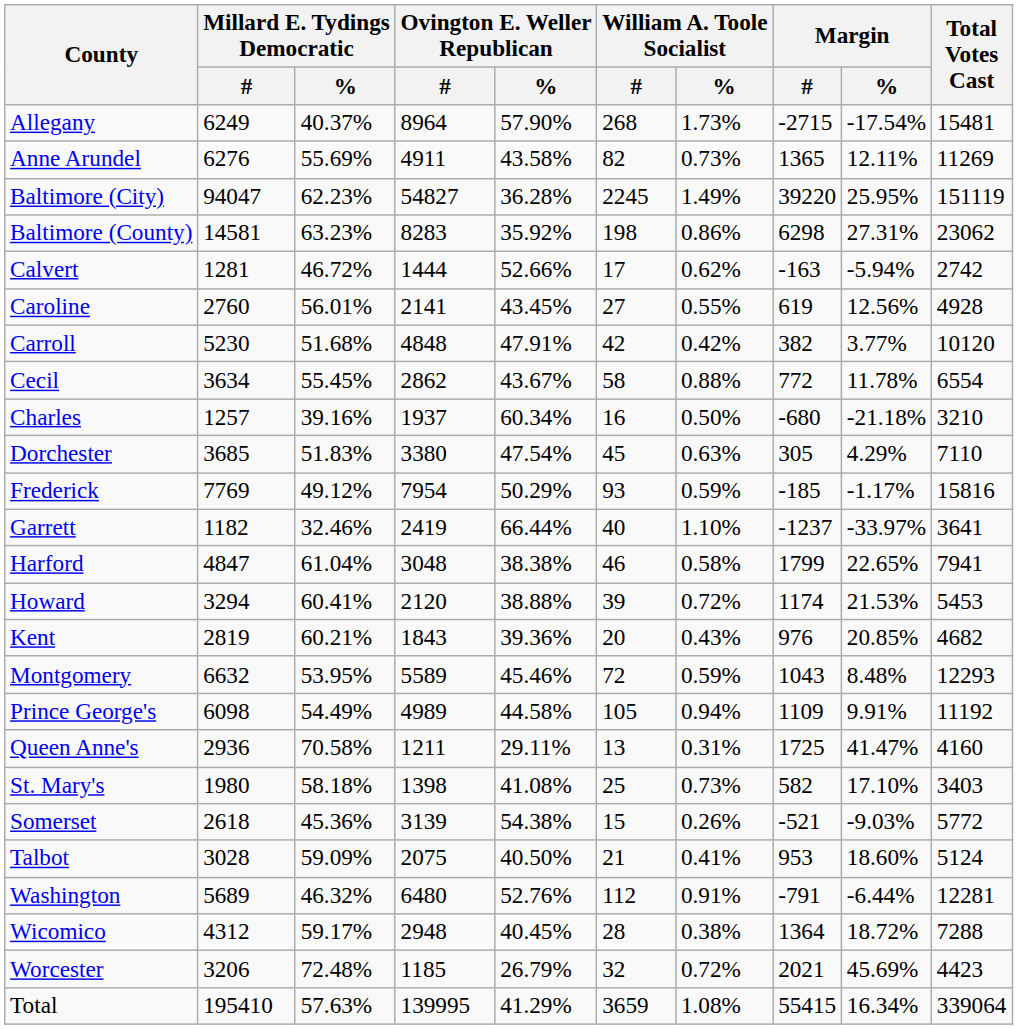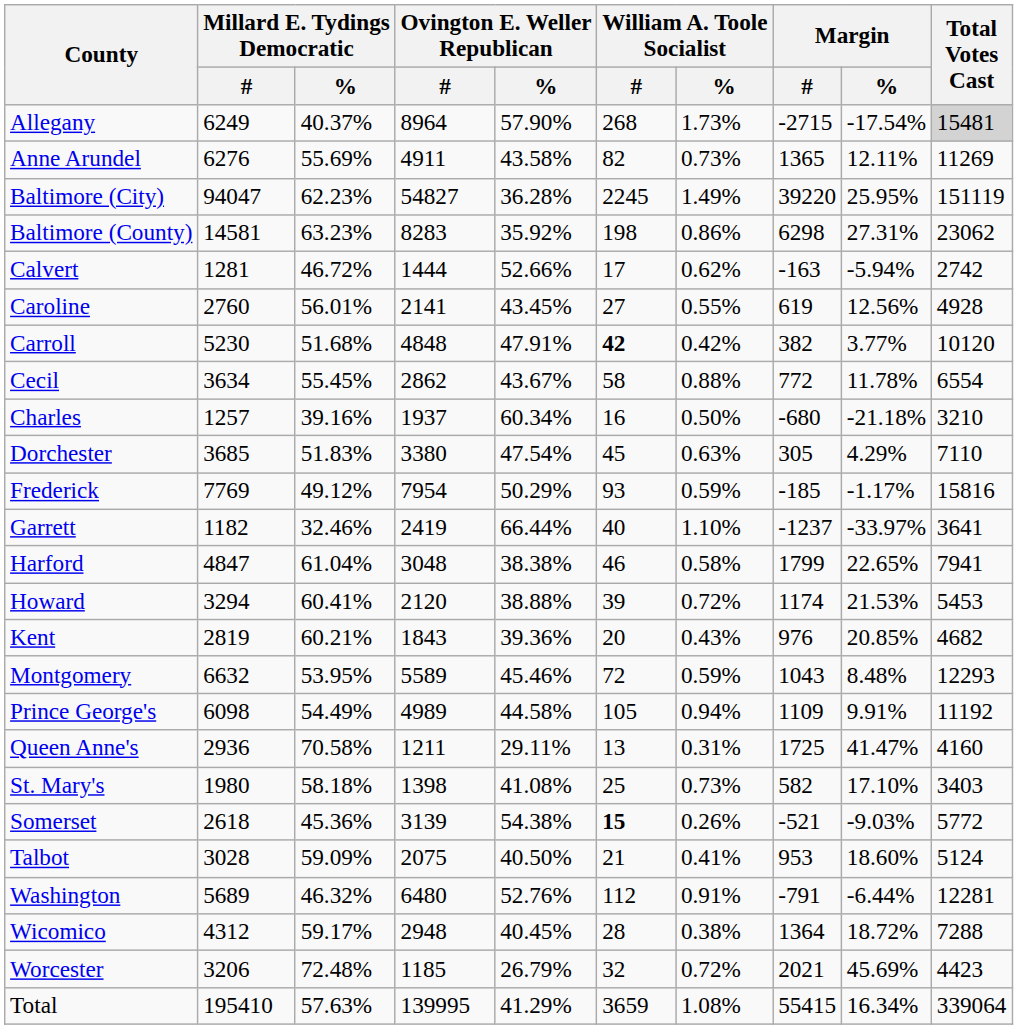(966, 122) no background -> (966, 122) lightgrey background
(614, 343) normal -> (614, 343) bold
(614, 821) normal -> (614, 821) bold
